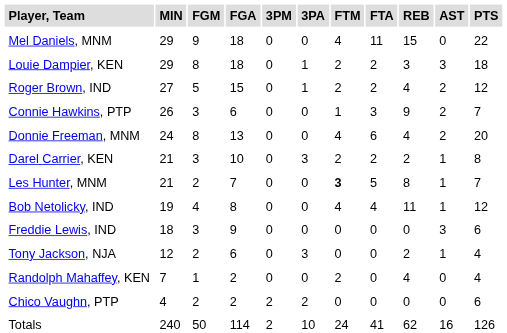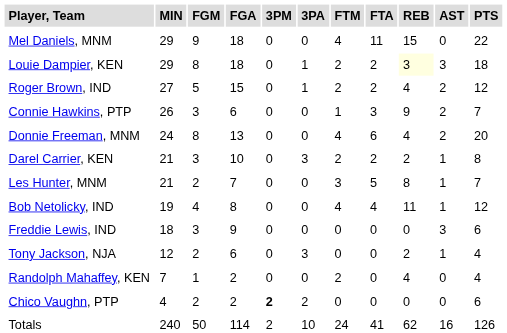(407, 64) no background -> (407, 64) lightyellow background
(338, 183) bold -> (338, 183) normal
(269, 301) normal -> (269, 301) bold
